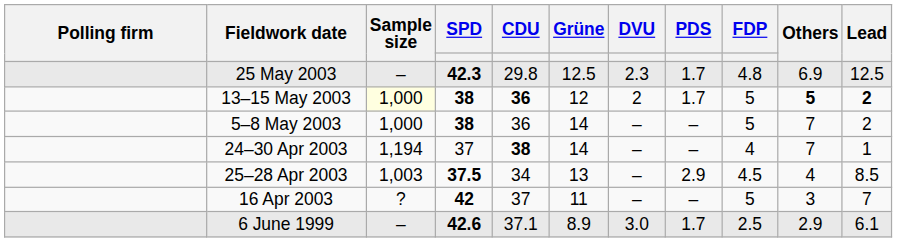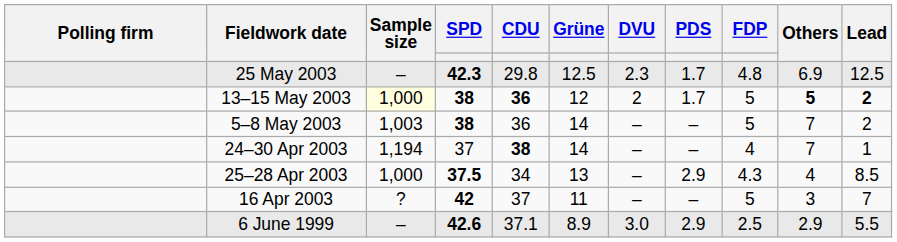(401, 124) 1,000 -> (401, 124) 1,003
(401, 175) 1,003 -> (401, 175) 1,000
(750, 175) 4.5 -> (750, 175) 4.3
(693, 225) 1.7 -> (693, 225) 2.9
(867, 225) 6.1 -> (867, 225) 5.5
